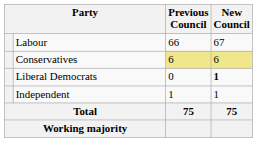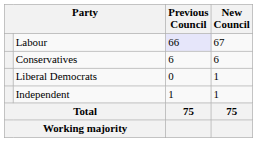(174, 42) no background -> (174, 42) lavender background
(171, 59) khaki background -> (171, 59) no background
(216, 59) khaki background -> (216, 59) no background
(216, 77) bold -> (216, 77) normal
